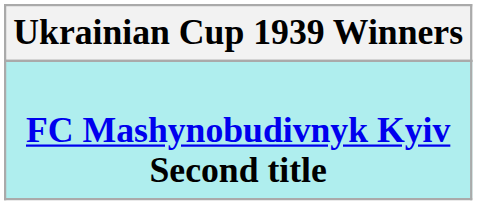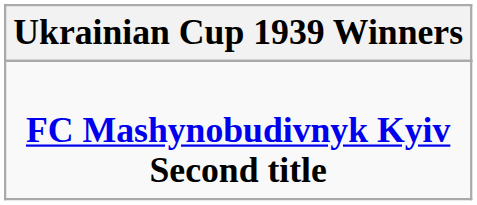(238, 149) paleturquoise background -> (238, 149) no background
